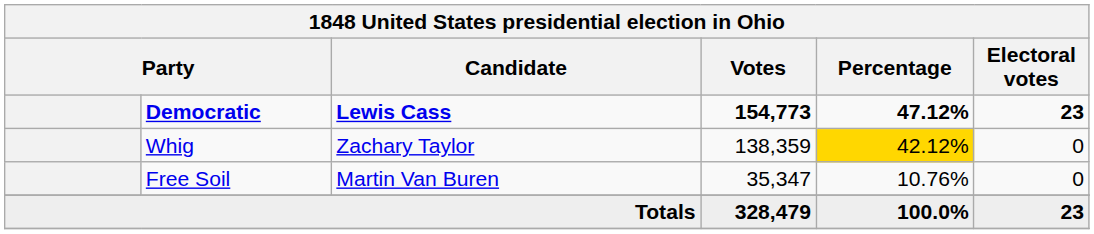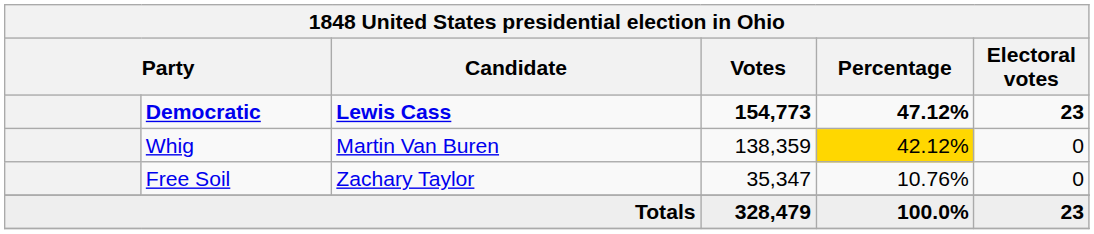(405, 146) Zachary Taylor -> (418, 146) Martin Van Buren
(418, 179) Martin Van Buren -> (405, 179) Zachary Taylor
